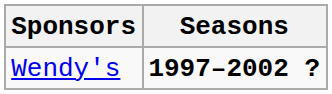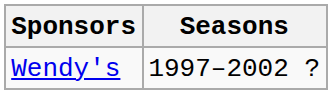(234, 69) bold -> (234, 69) normal
